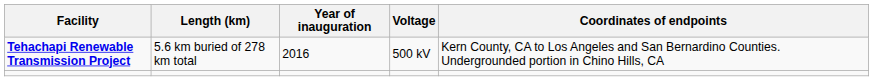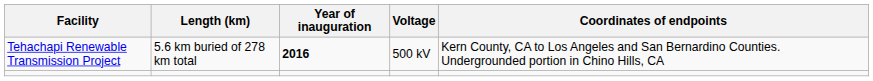(70, 53) bold -> (67, 53) normal
(296, 53) normal -> (296, 53) bold
